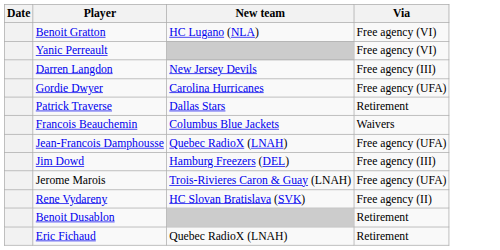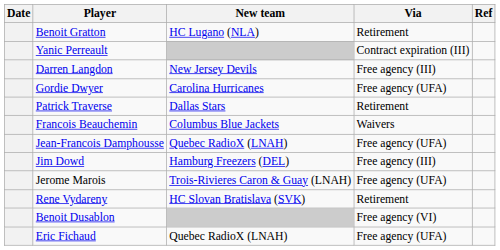+ column: (484, 13)
(396, 32) Free agency (VI) -> (383, 32) Retirement
(396, 50) Free agency (VI) -> (413, 50) Contract expiration (III)
(394, 198) Free agency (II) -> (383, 198) Retirement
(383, 217) Retirement -> (396, 217) Free agency (VI)
(383, 236) Retirement -> (402, 236) Free agency (UFA)
